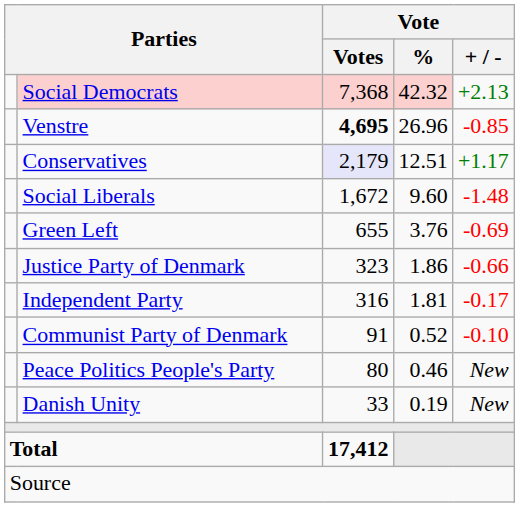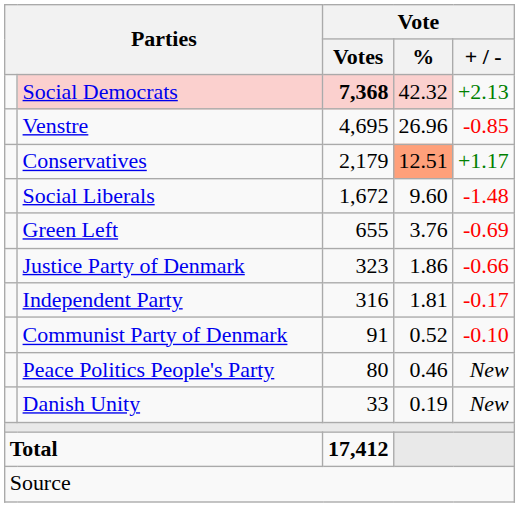(364, 91) normal -> (364, 91) bold
(364, 126) bold -> (364, 126) normal
(364, 160) lavender background -> (364, 160) no background
(423, 160) no background -> (423, 160) lightsalmon background
